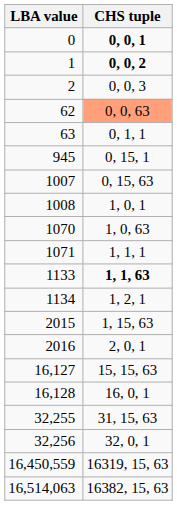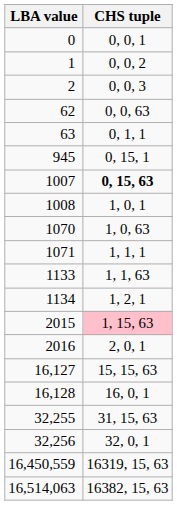(127, 39) bold -> (127, 39) normal
(127, 63) bold -> (127, 63) normal
(127, 110) lightsalmon background -> (127, 110) no background
(127, 181) normal -> (127, 181) bold
(127, 275) bold -> (127, 275) normal
(127, 323) no background -> (127, 323) pink background
